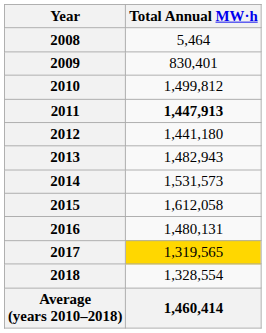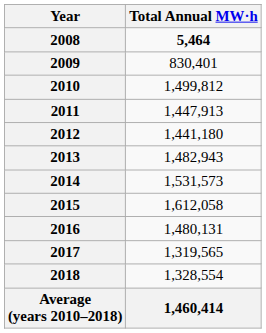(193, 39) normal -> (193, 39) bold
(193, 110) bold -> (193, 110) normal
(193, 252) gold background -> (193, 252) no background
